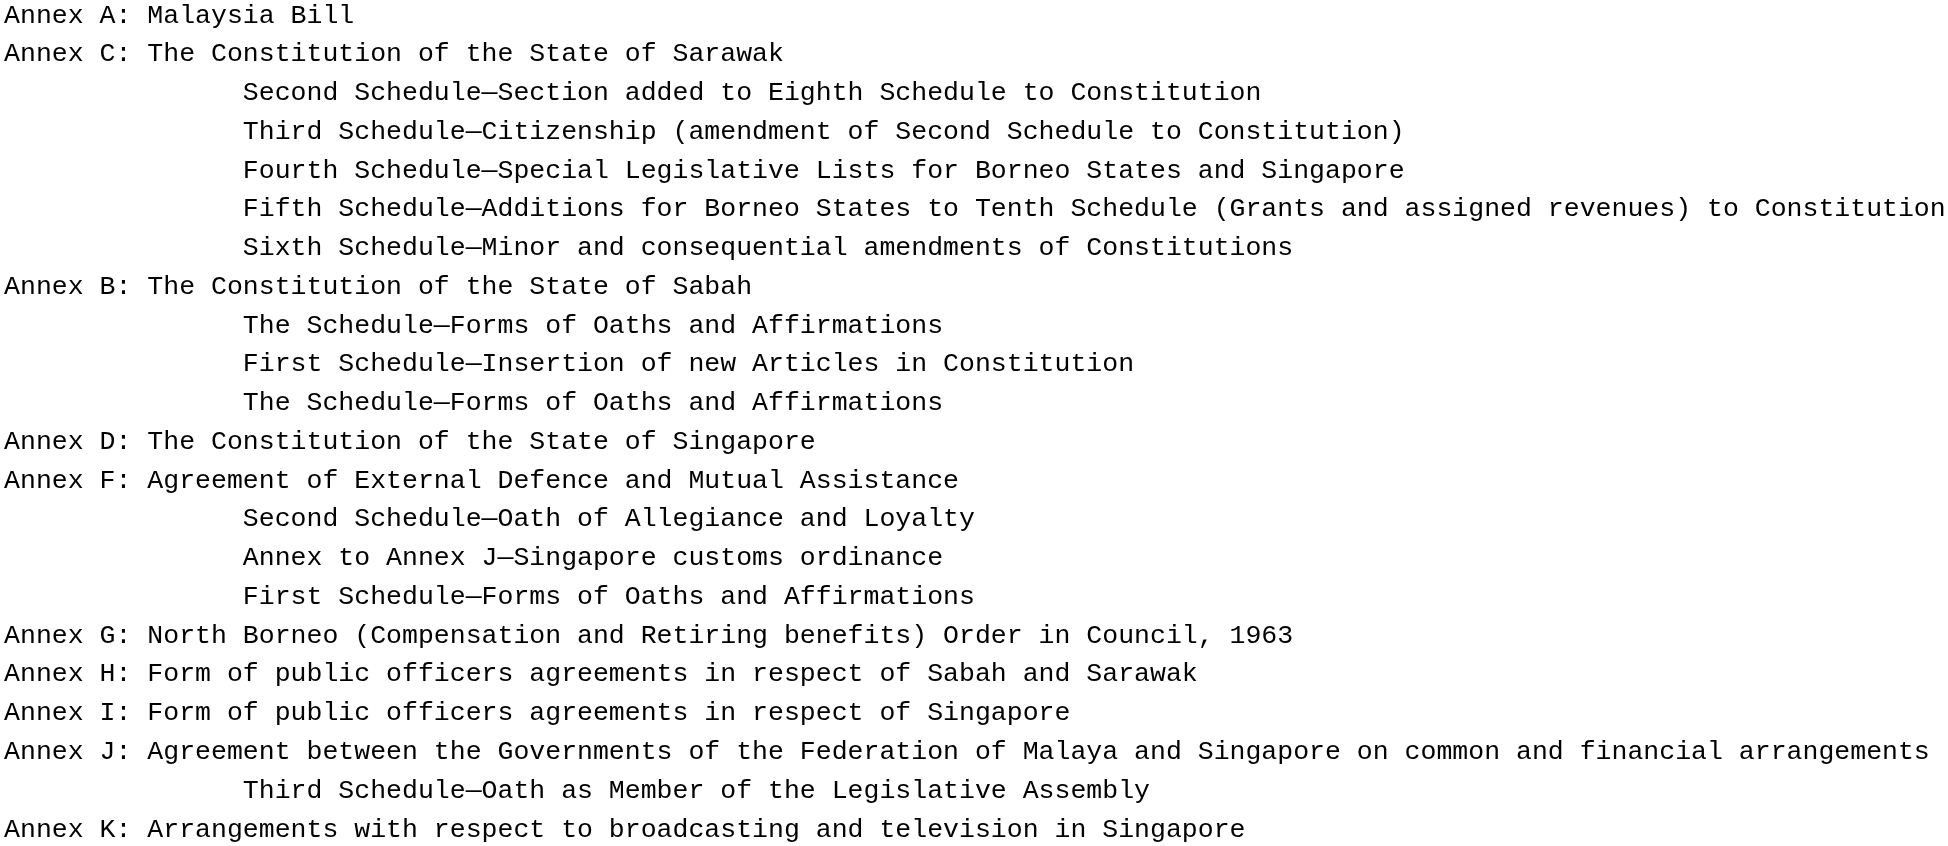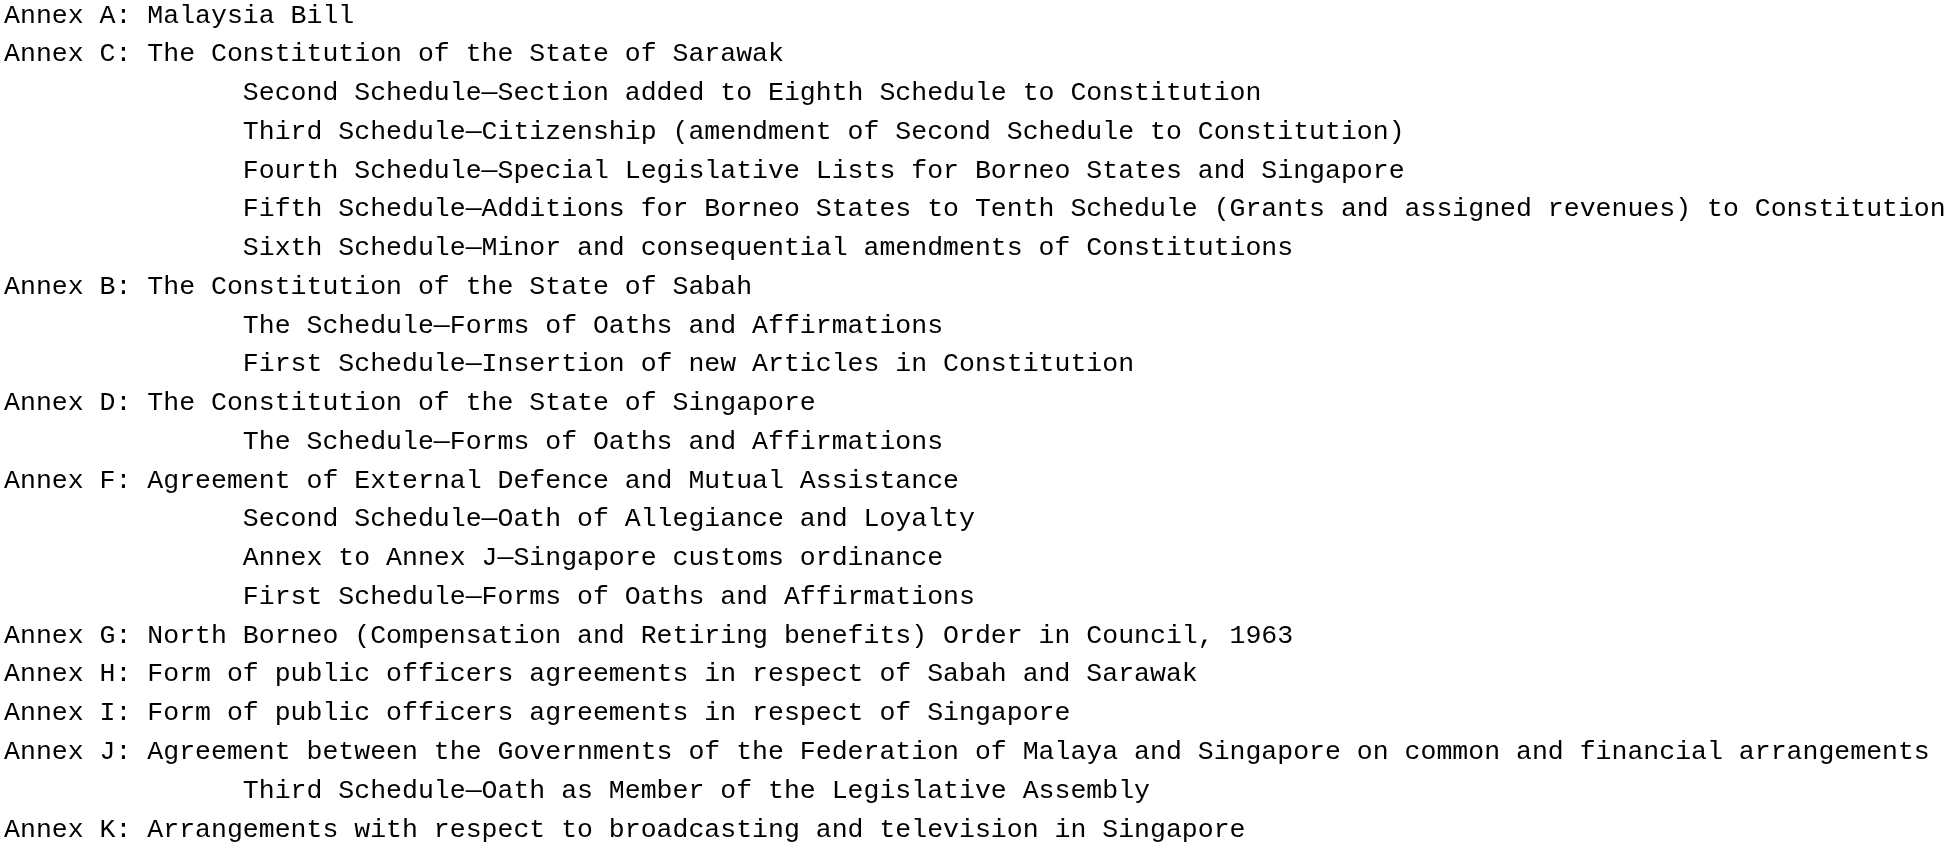(474, 403) The Schedule—Forms of Oaths and Affirmations -> (410, 403) Annex D: The Constitution of the State of Singapore
(410, 442) Annex D: The Constitution of the State of Singapore -> (474, 442) The Schedule—Forms of Oaths and Affirmations
